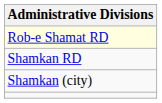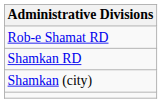(58, 37) lightyellow background -> (58, 37) no background
